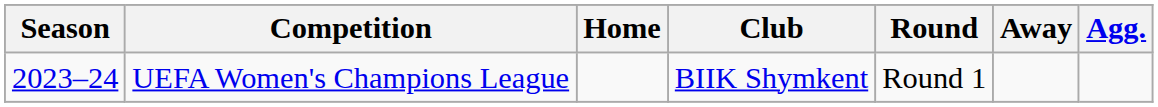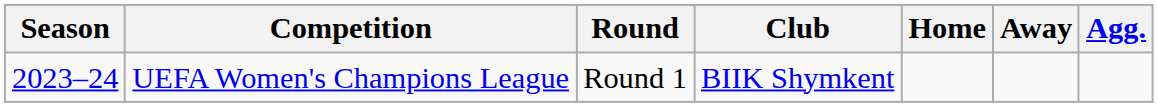columns swapped: (934, 28) <-> (622, 28)
